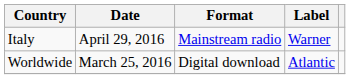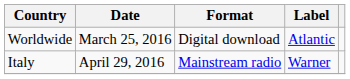rows swapped: (40, 62) <-> (21, 39)
